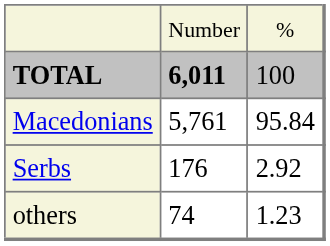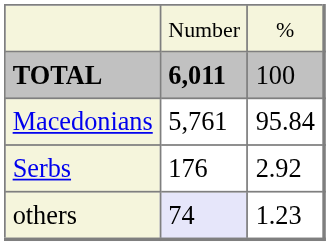(181, 214) no background -> (181, 214) lavender background
